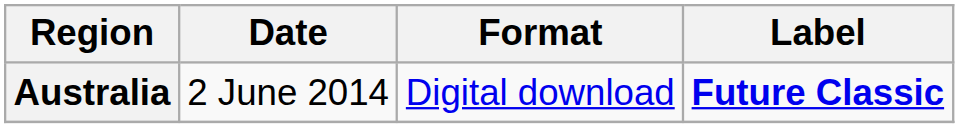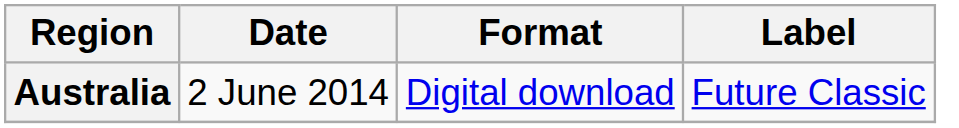(818, 91) bold -> (809, 91) normal
